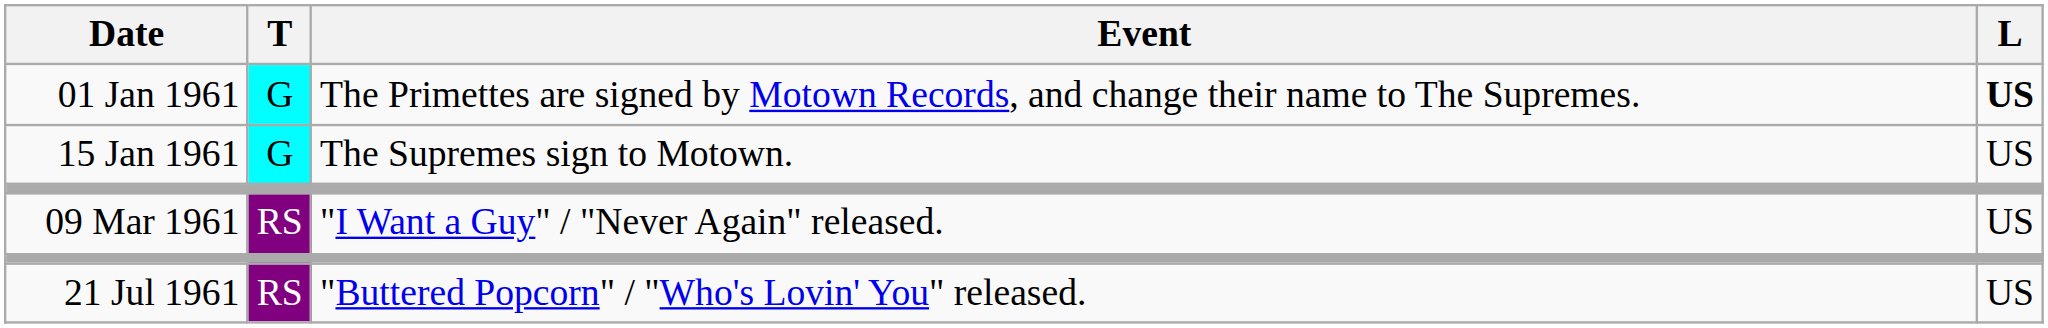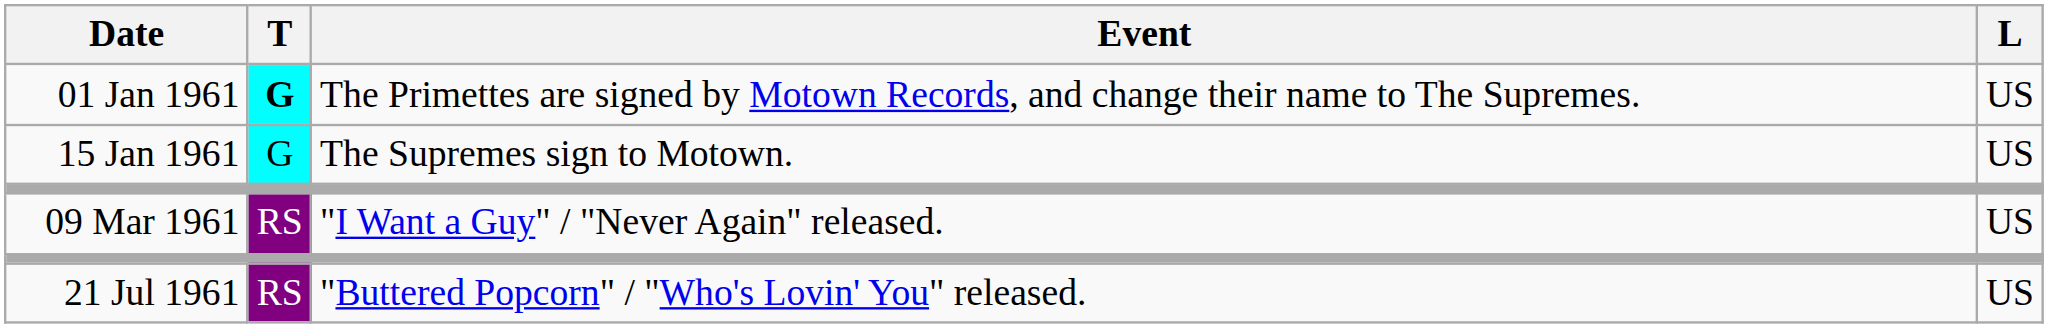(280, 93) normal -> (280, 93) bold
(2010, 93) bold -> (2010, 93) normal
